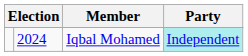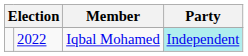(32, 39) 2024 -> (32, 39) 2022
